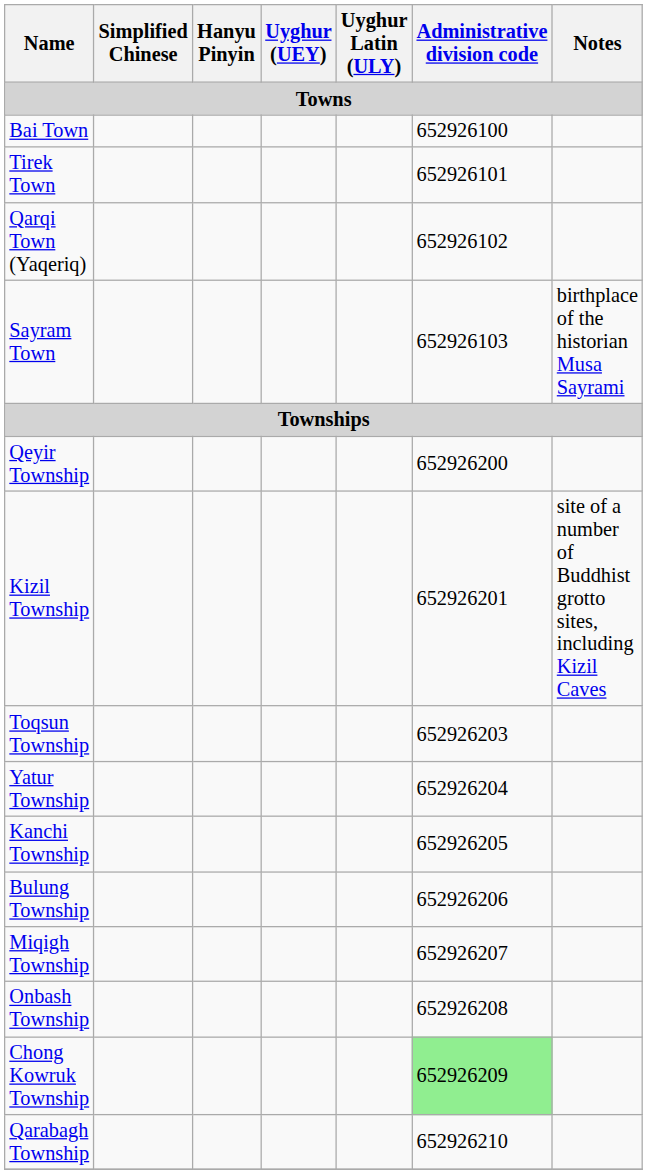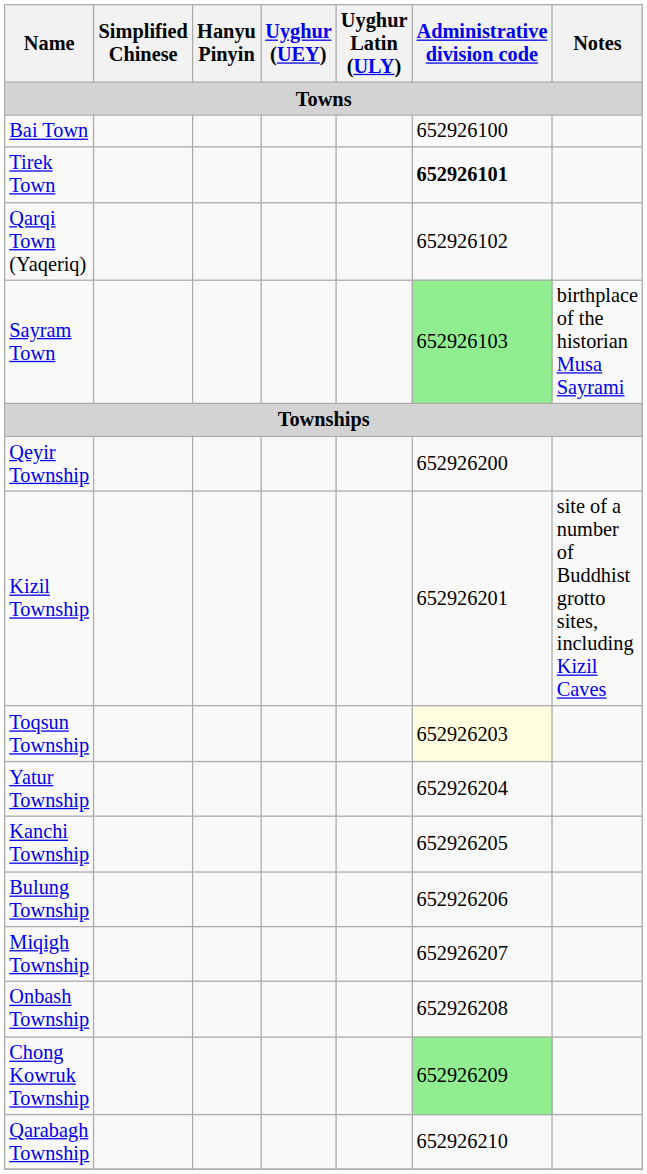(462, 174) normal -> (462, 174) bold
(462, 341) no background -> (462, 341) lightgreen background
(462, 733) no background -> (462, 733) lightyellow background
